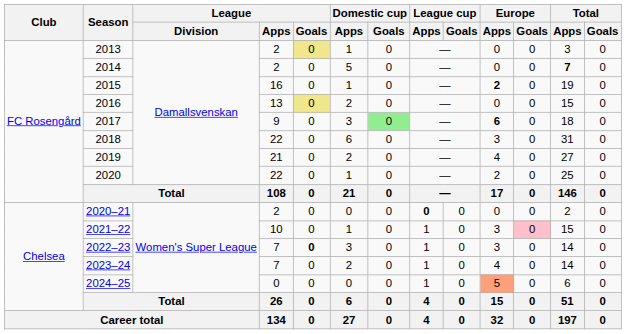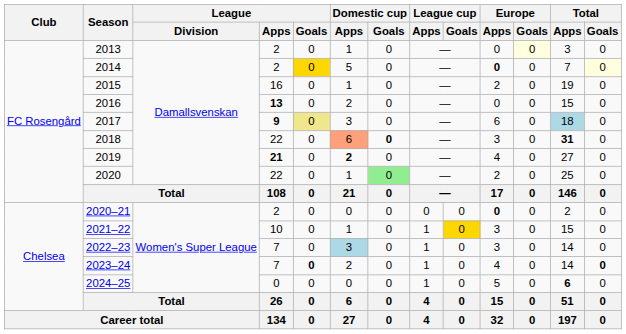(312, 49) khaki background -> (312, 49) no background
(532, 49) no background -> (532, 49) lightyellow background
(312, 67) no background -> (312, 67) gold background
(497, 67) normal -> (497, 67) bold
(567, 67) bold -> (567, 67) normal
(603, 67) no background -> (603, 67) lightyellow background
(497, 85) bold -> (497, 85) normal
(276, 103) normal -> (276, 103) bold
(312, 103) khaki background -> (312, 103) no background
(276, 121) normal -> (276, 121) bold
(312, 121) no background -> (312, 121) khaki background
(389, 121) lightgreen background -> (389, 121) no background
(497, 121) bold -> (497, 121) normal
(567, 121) no background -> (567, 121) lightblue background
(349, 139) no background -> (349, 139) lightsalmon background
(389, 139) normal -> (389, 139) bold
(567, 139) normal -> (567, 139) bold
(276, 157) normal -> (276, 157) bold
(349, 157) normal -> (349, 157) bold
(389, 175) no background -> (389, 175) lightgreen background
(426, 211) bold -> (426, 211) normal
(497, 211) normal -> (497, 211) bold
(462, 229) no background -> (462, 229) gold background
(532, 229) pink background -> (532, 229) no background
(312, 247) bold -> (312, 247) normal
(349, 247) no background -> (349, 247) lightblue background
(312, 265) normal -> (312, 265) bold
(603, 265) normal -> (603, 265) bold
(497, 283) lightsalmon background -> (497, 283) no background
(567, 283) normal -> (567, 283) bold
